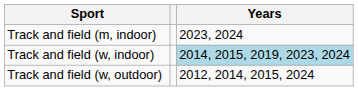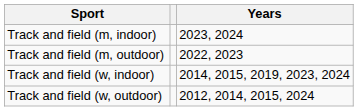+ row: (86, 55)
(265, 55) lightblue background -> (265, 75) no background
